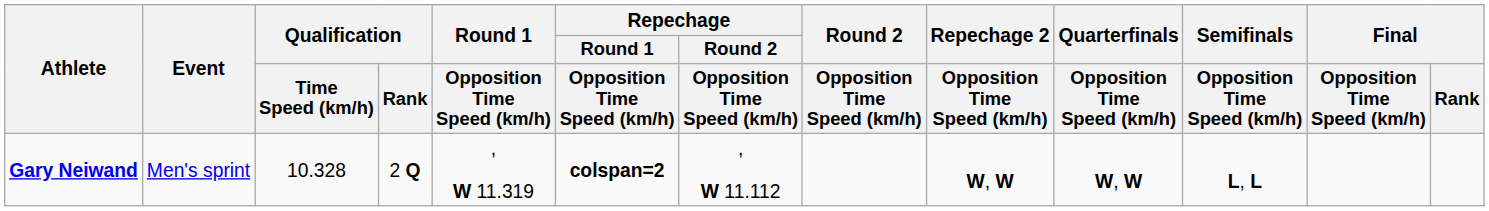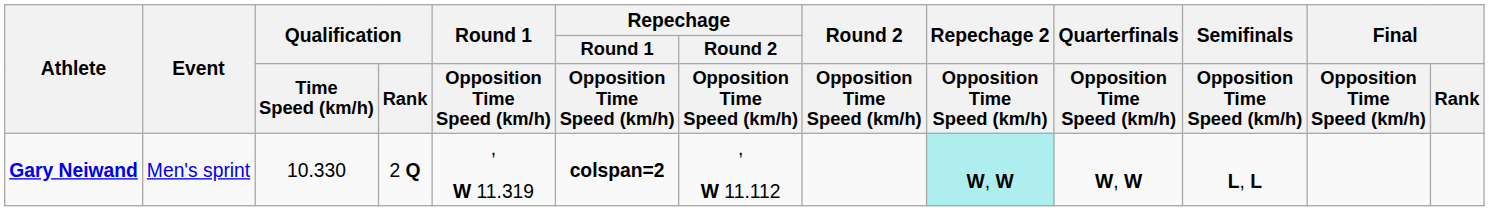(317, 170) 10.328 -> (317, 170) 10.330
(990, 181) no background -> (990, 181) paleturquoise background
